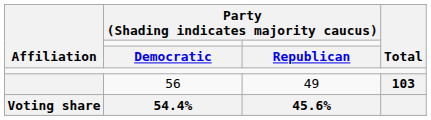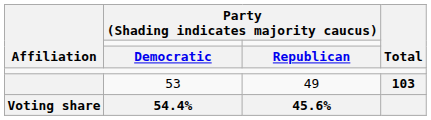(173, 84) 56 -> (173, 84) 53
